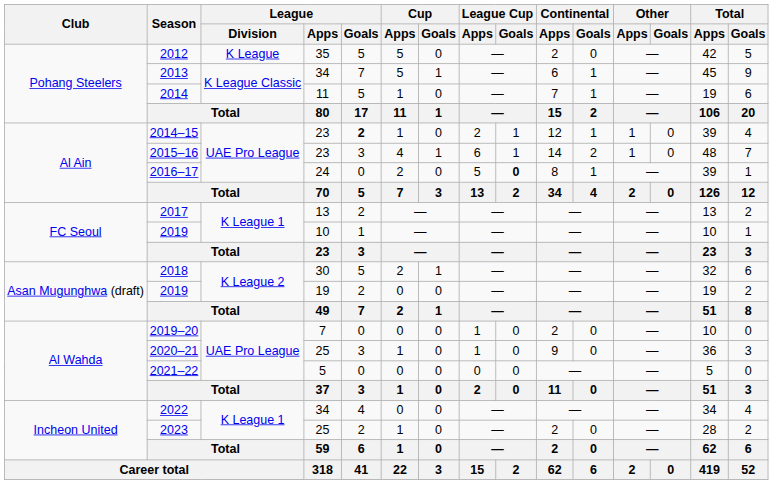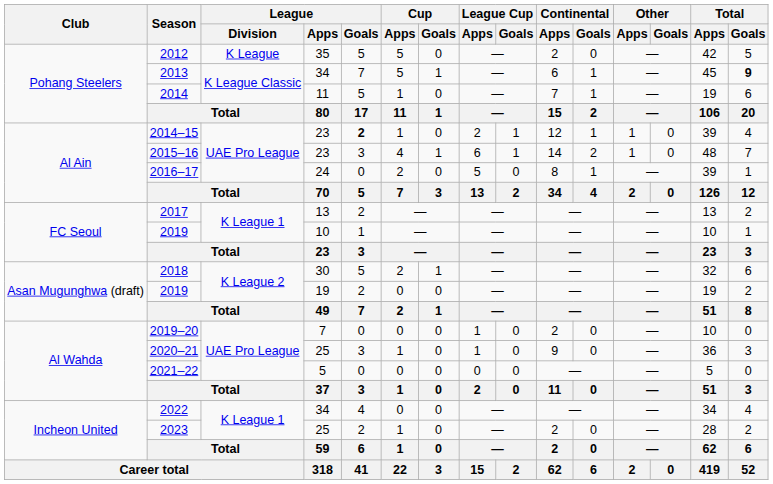(748, 73) normal -> (748, 73) bold
(516, 172) bold -> (516, 172) normal
